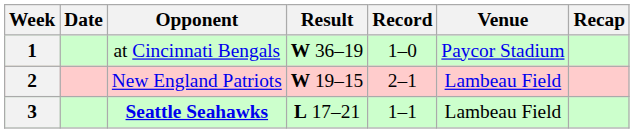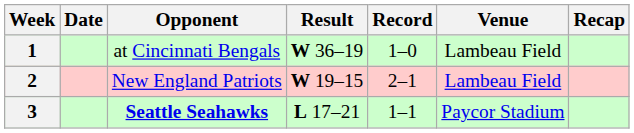(503, 50) Paycor Stadium -> (503, 50) Lambeau Field
(503, 111) Lambeau Field -> (503, 111) Paycor Stadium
